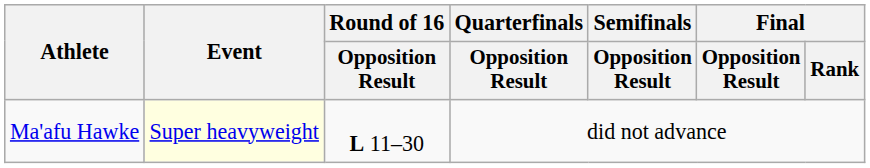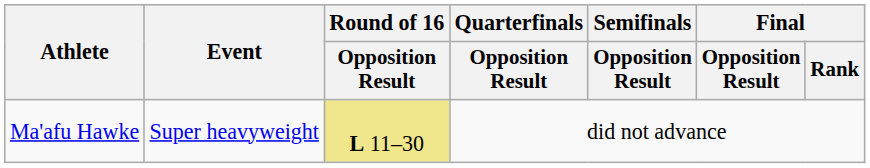(234, 131) lightyellow background -> (234, 131) no background
(387, 144) no background -> (387, 144) khaki background
